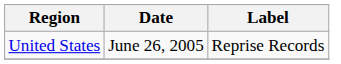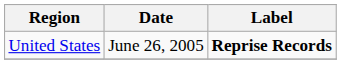(268, 45) normal -> (272, 45) bold
